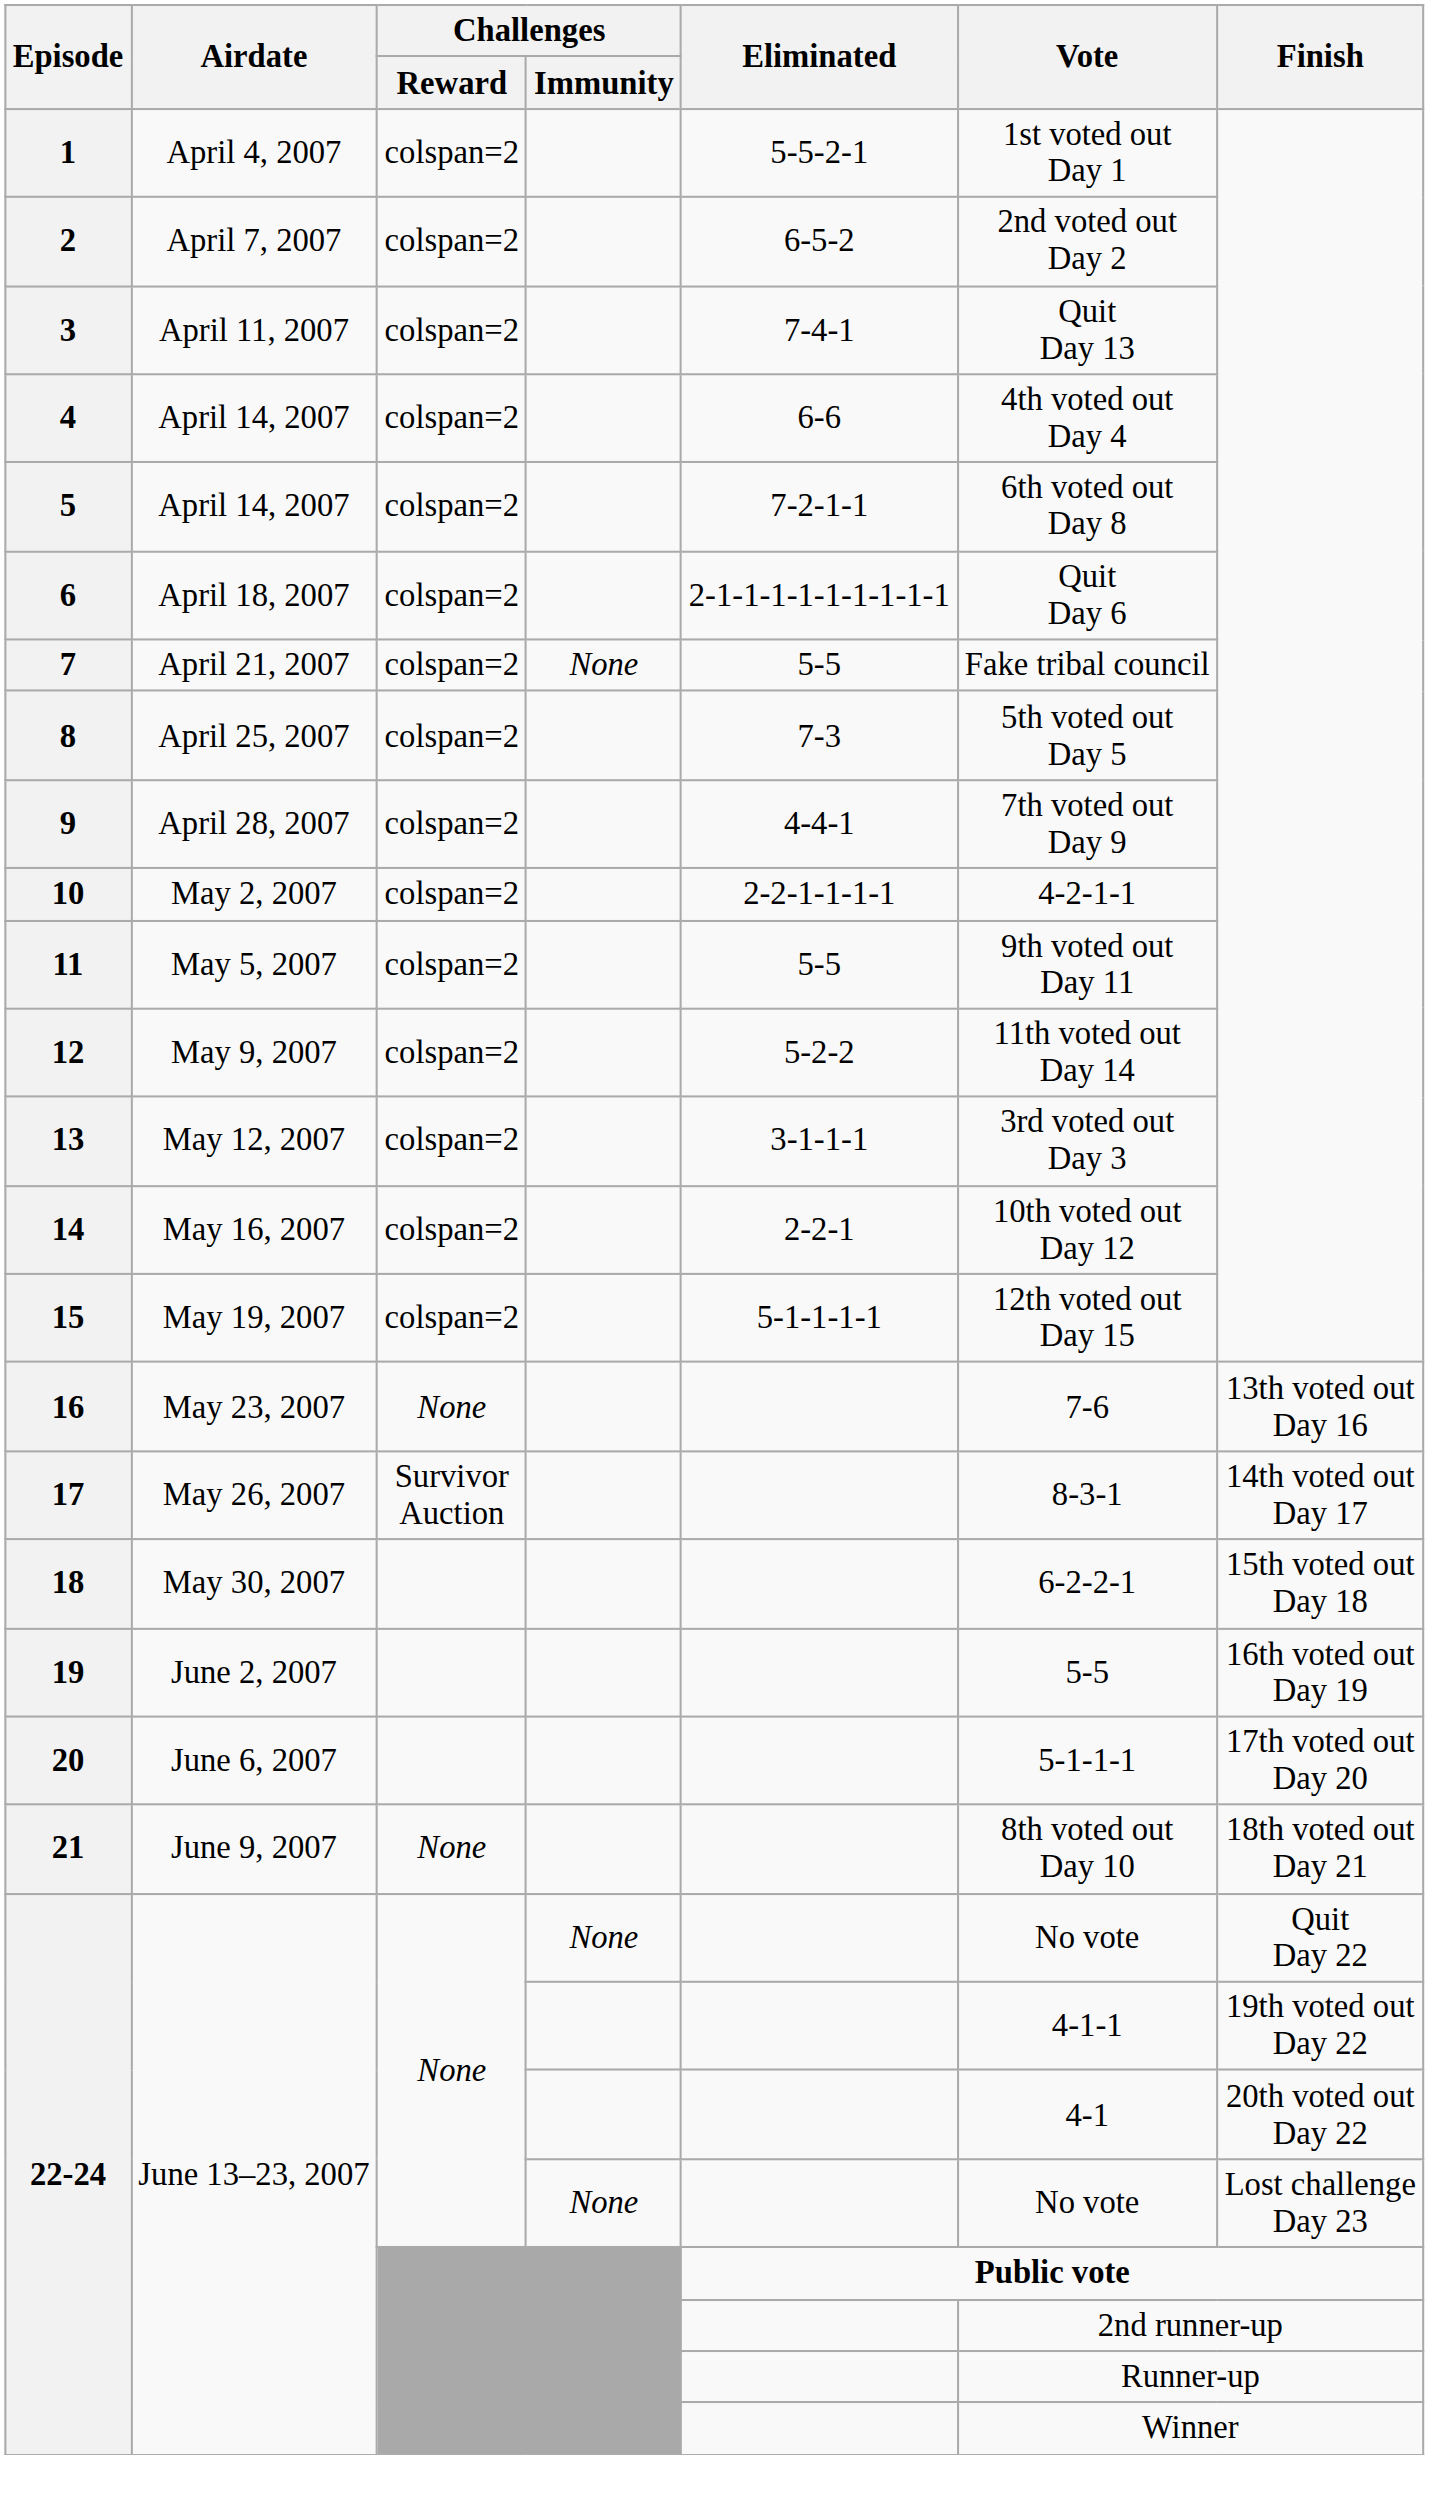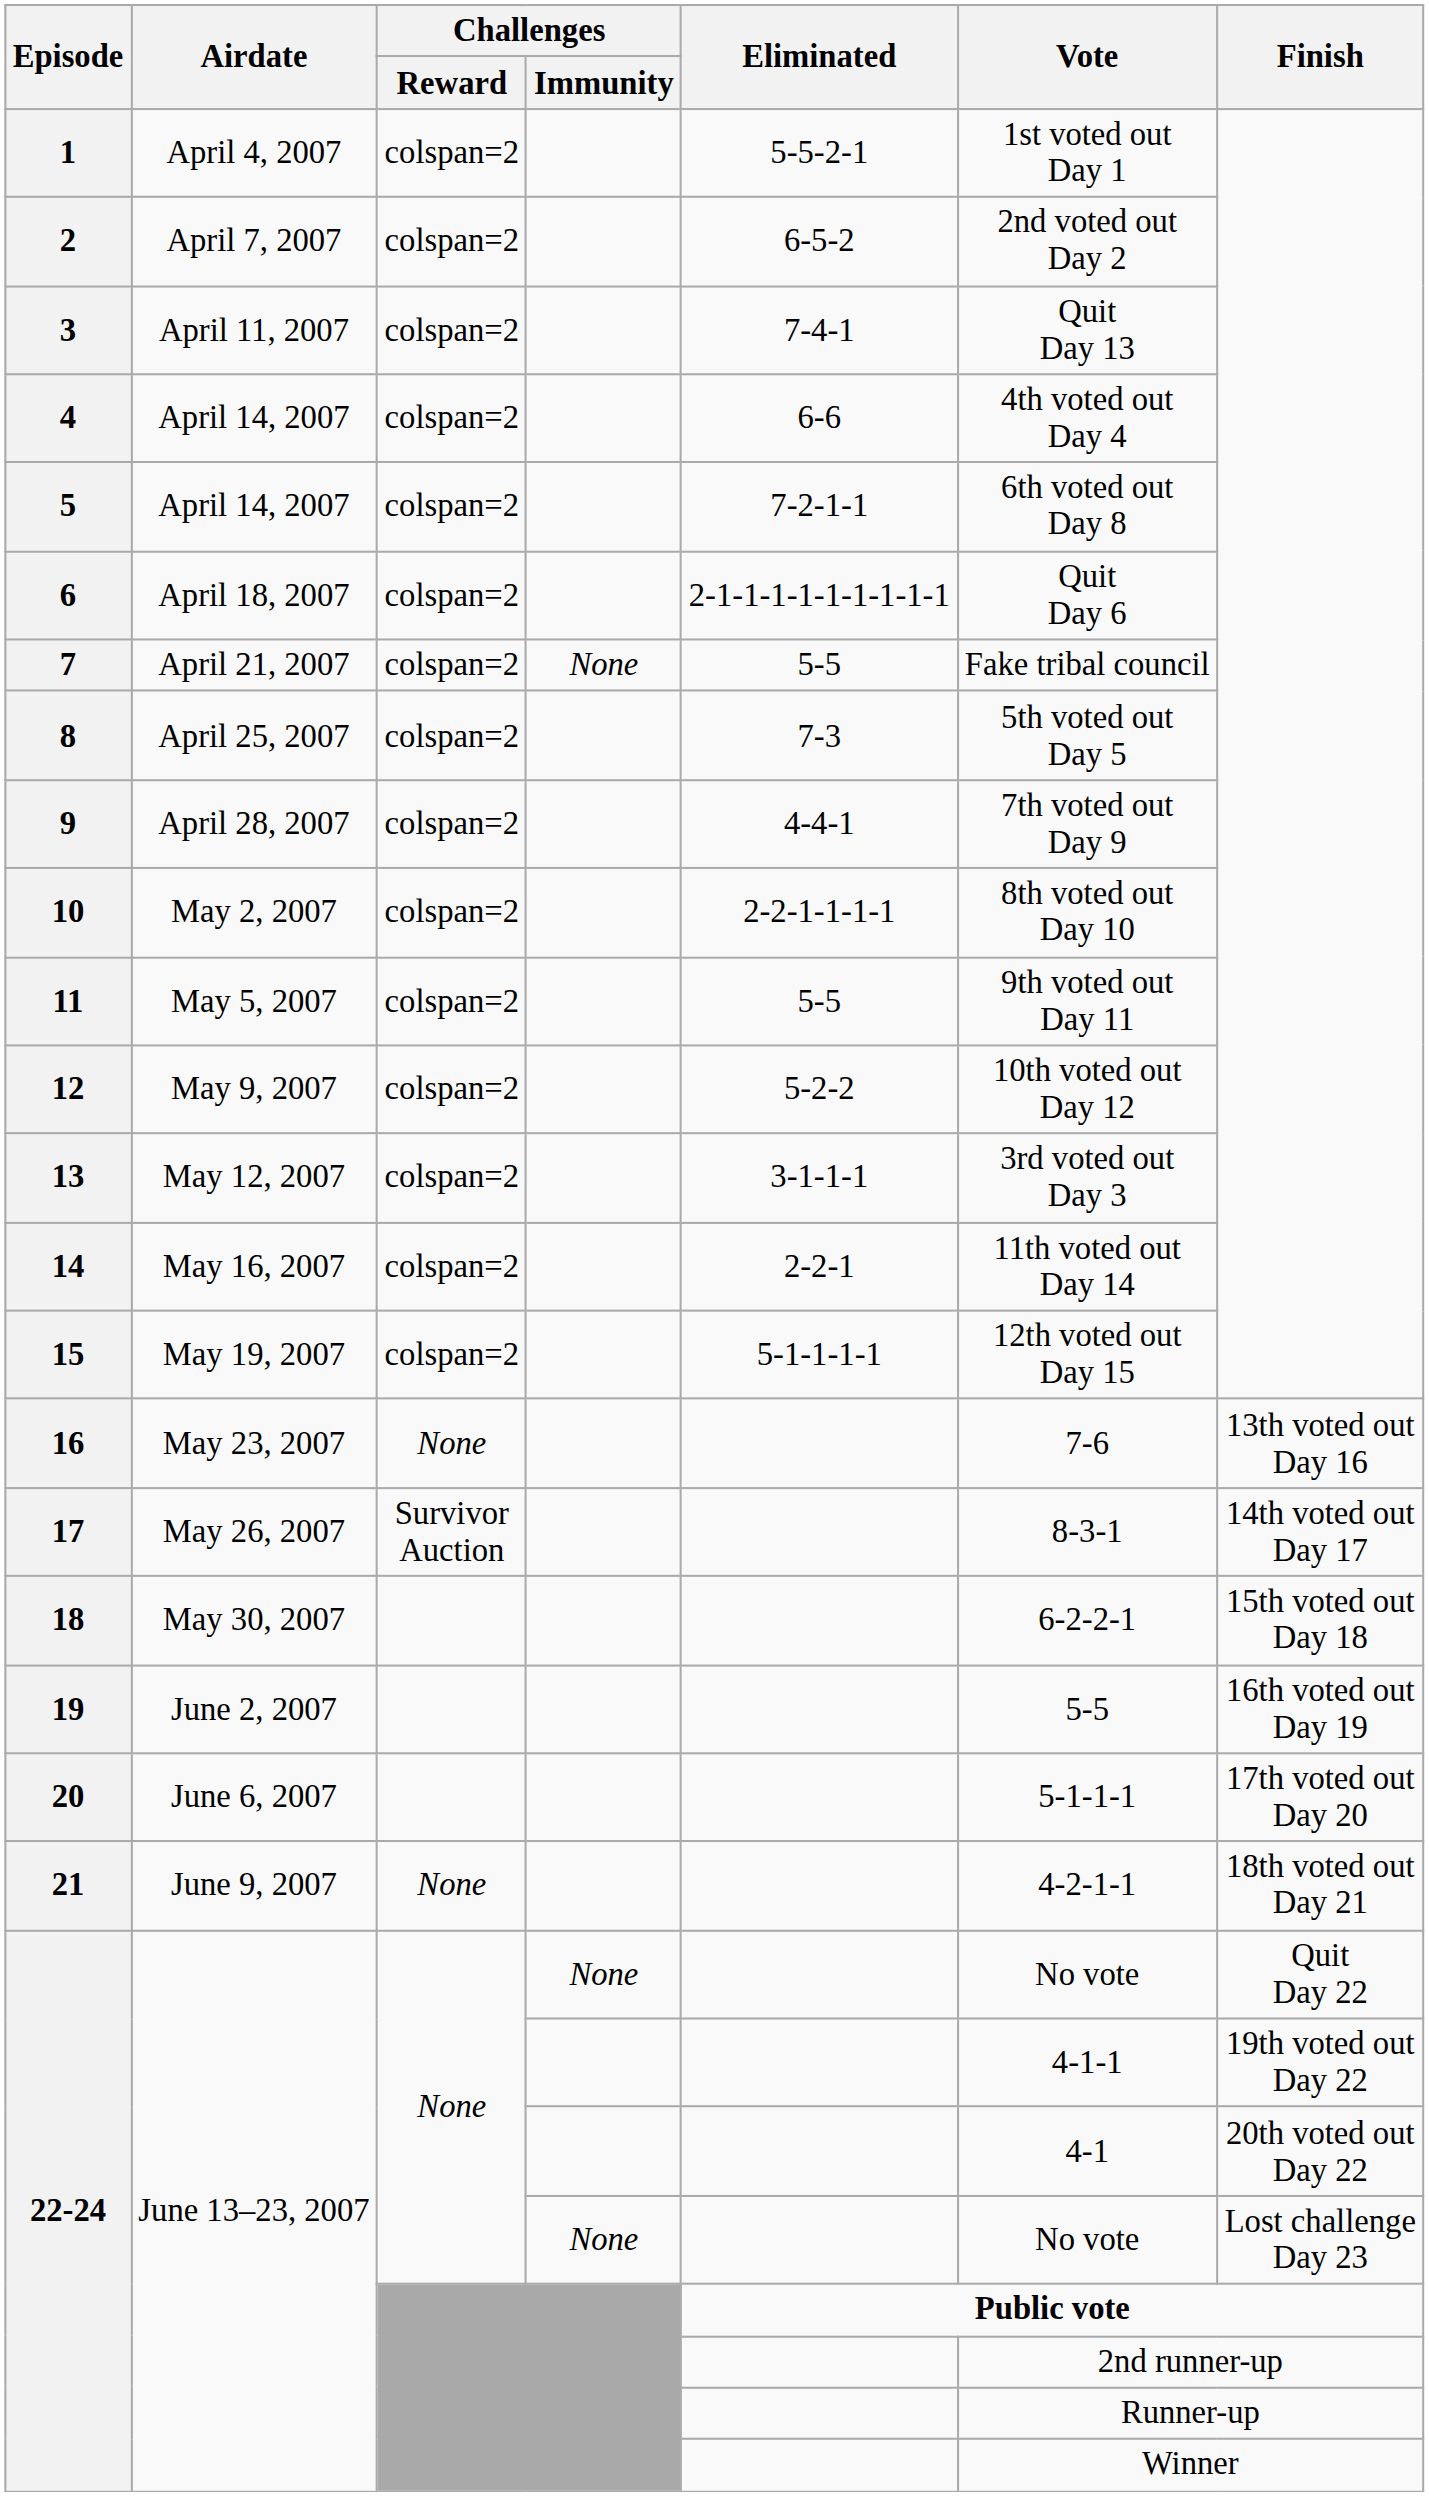(1087, 893) 4-2-1-1 -> (1087, 911) 8th voted out Day 10
(1087, 1052) 11th voted out Day 14 -> (1087, 1088) 10th voted out Day 12
(1087, 1229) 10th voted out Day 12 -> (1087, 1265) 11th voted out Day 14
(1087, 1848) 8th voted out Day 10 -> (1087, 1885) 4-2-1-1
